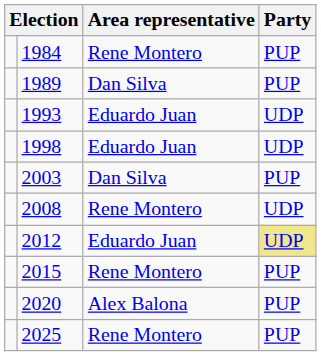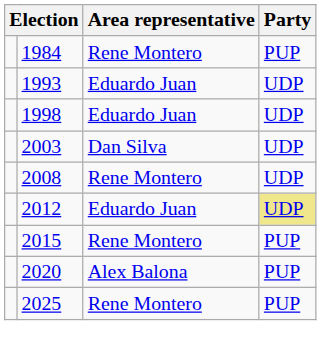- row: (41, 83)
(282, 177) PUP -> (284, 146) UDP
